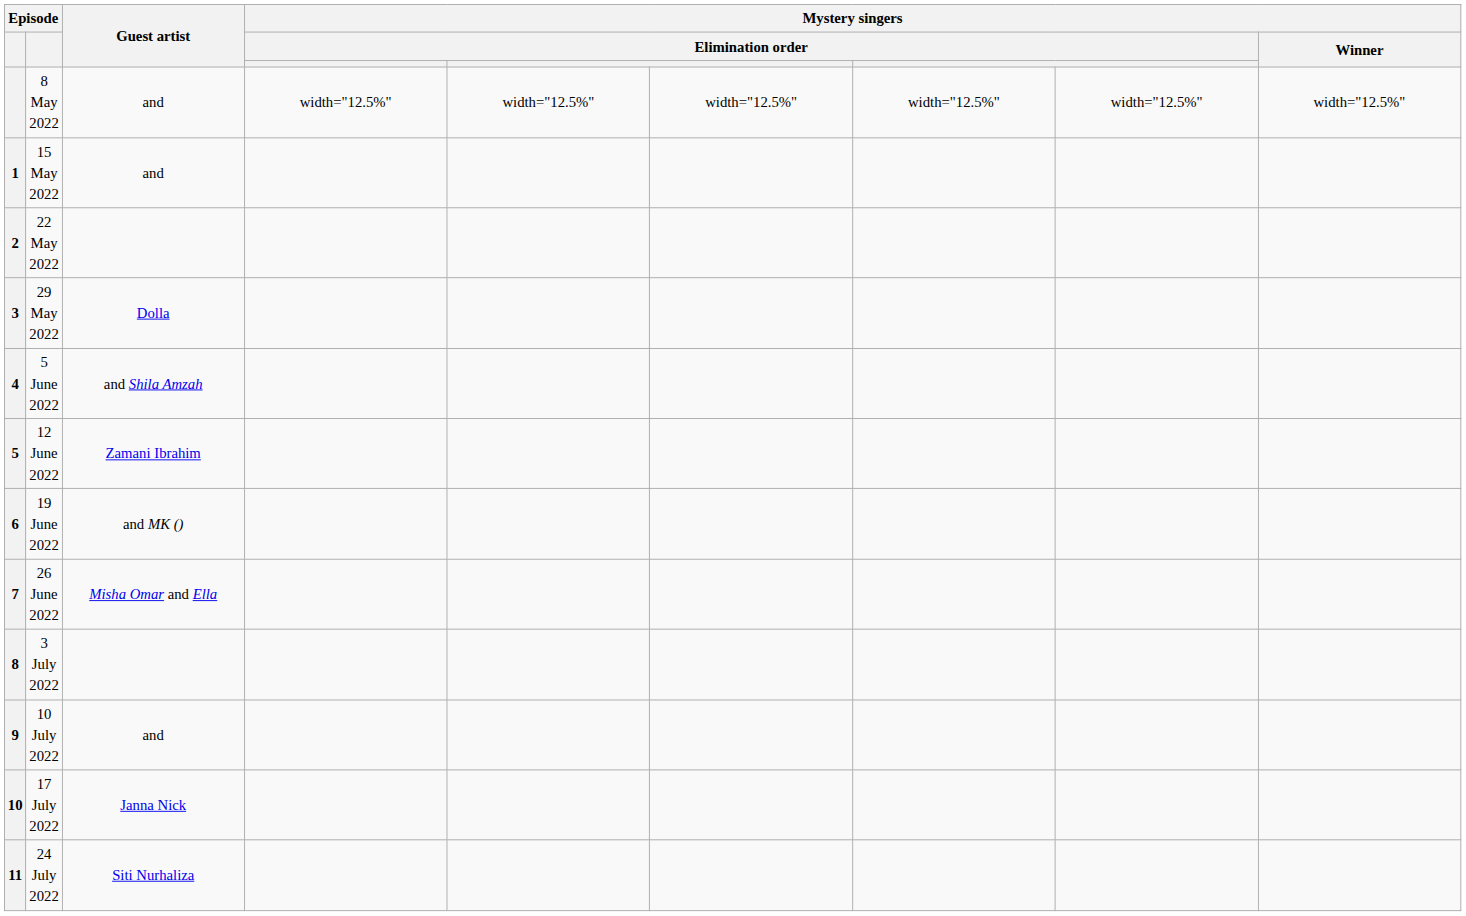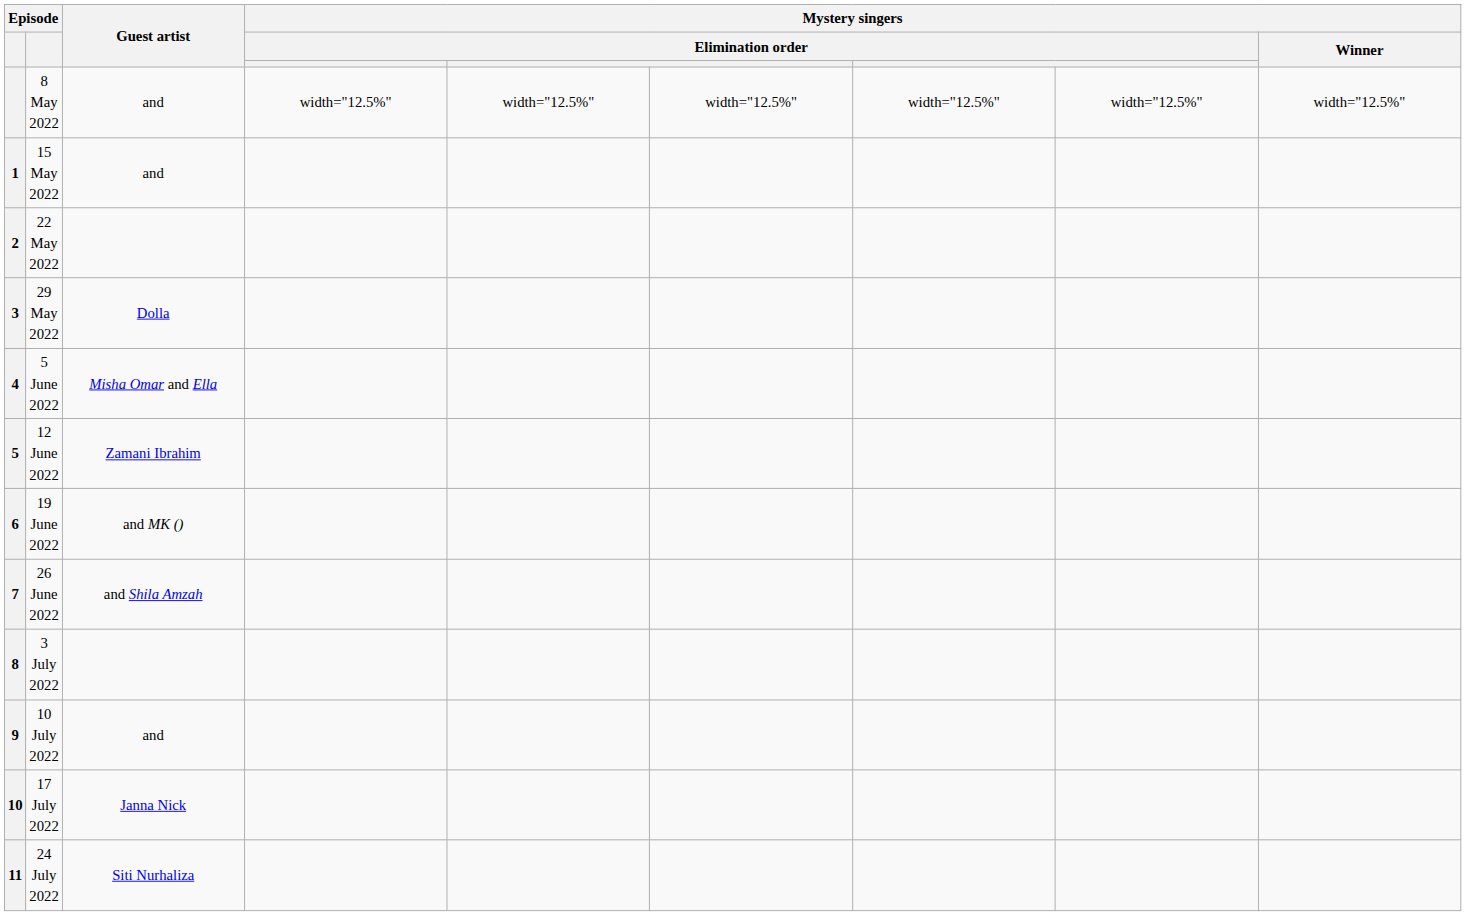(153, 383) and Shila Amzah -> (153, 383) Misha Omar and Ella
(153, 594) Misha Omar and Ella -> (153, 594) and Shila Amzah
